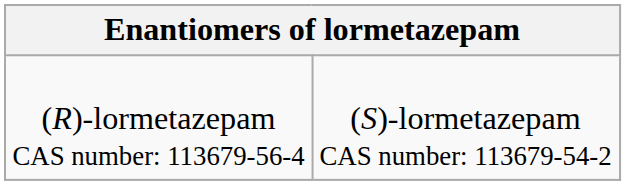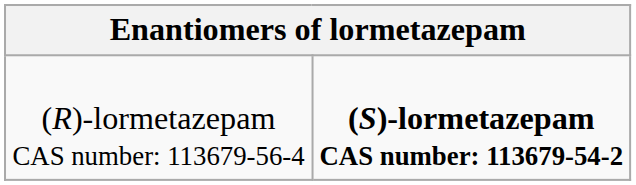(466, 135) normal -> (471, 135) bold
